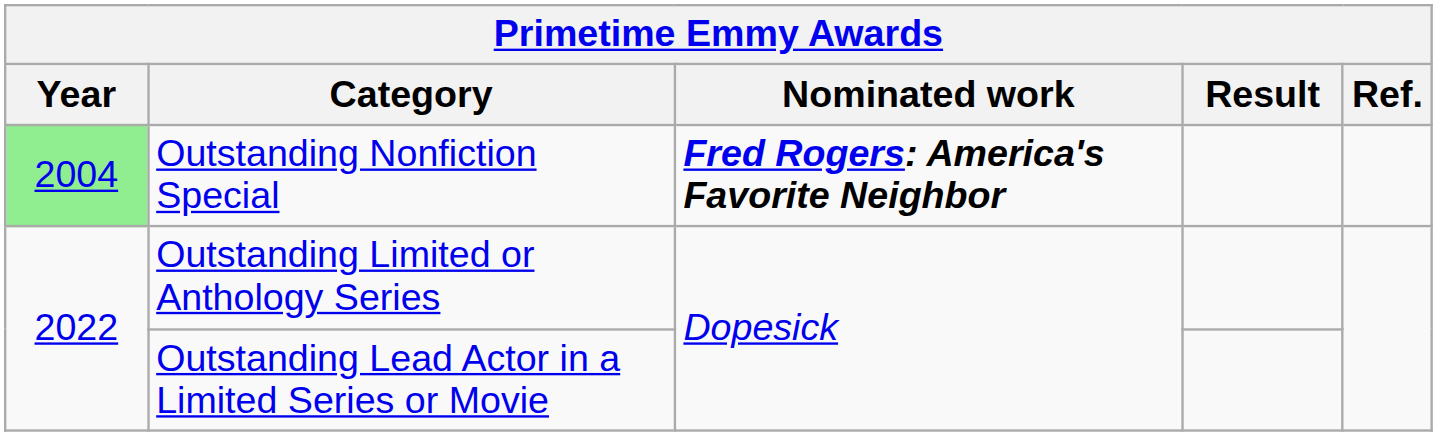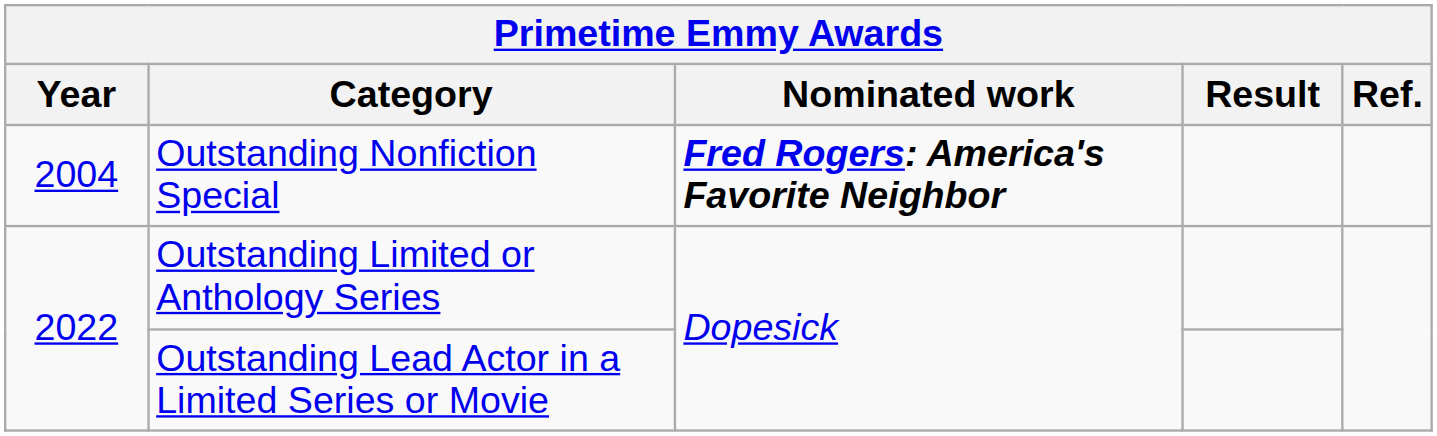(76, 174) lightgreen background -> (76, 174) no background
